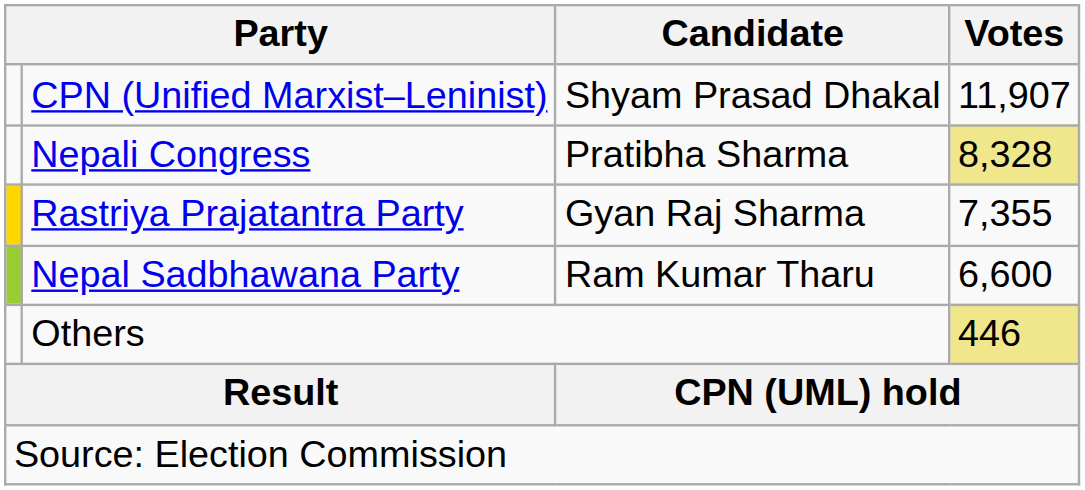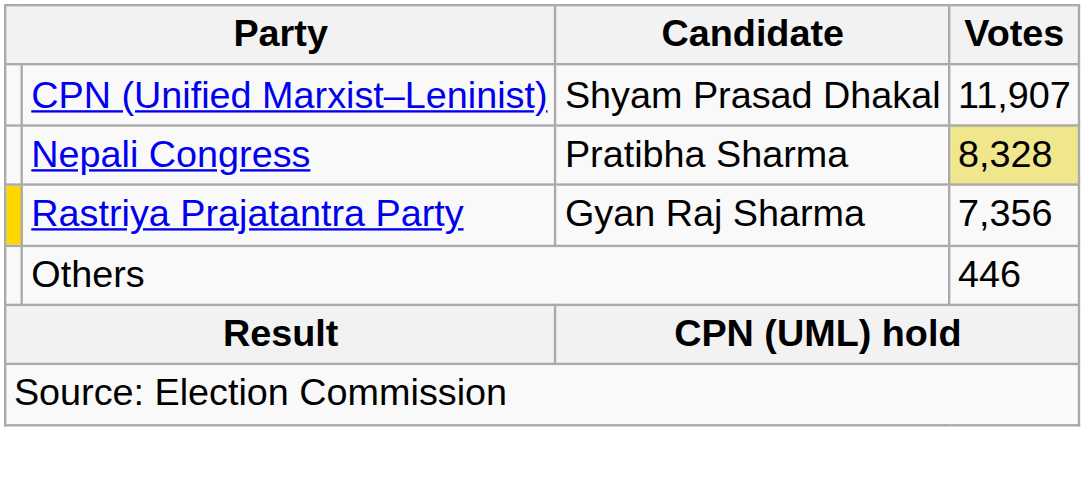(1005, 214) 7,355 -> (1005, 214) 7,356
- row: (245, 273)
(990, 333) khaki background -> (990, 273) no background
